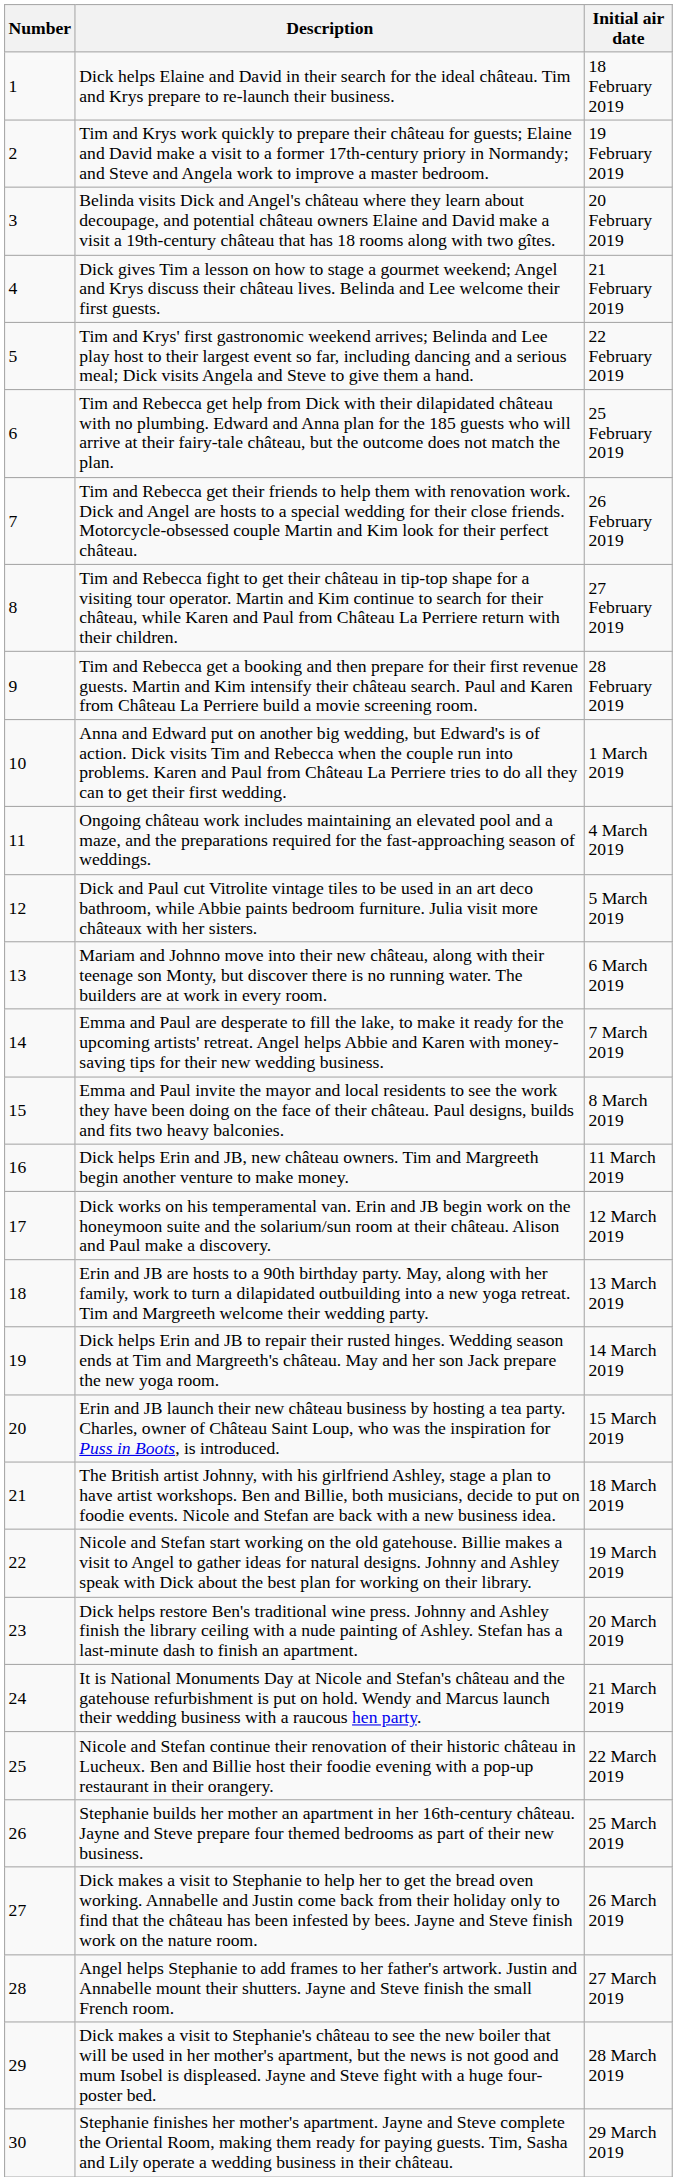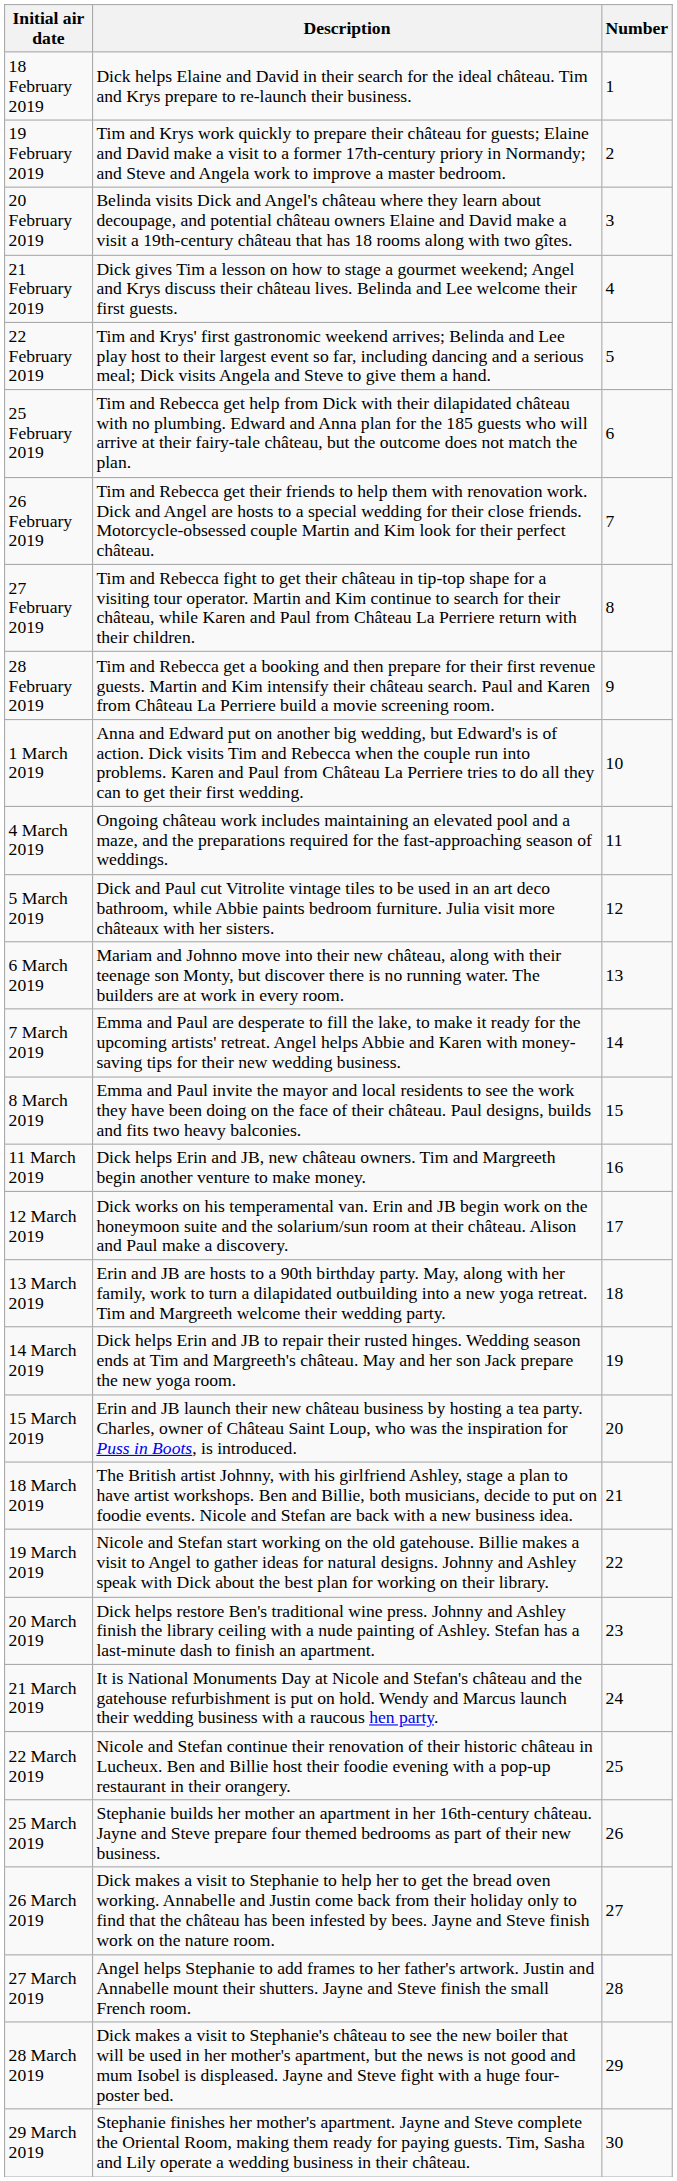columns swapped: (40, 28) <-> (628, 28)
